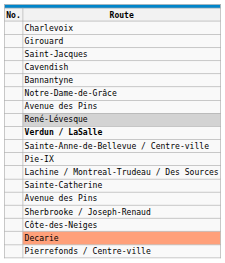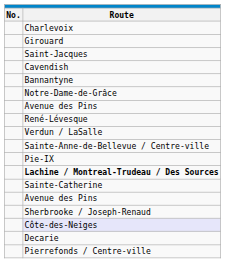(56, 120) lightgrey background -> (56, 120) no background
(63, 133) bold -> (63, 133) normal
(122, 172) normal -> (122, 172) bold
(61, 225) no background -> (61, 225) lavender background
(42, 238) lightsalmon background -> (42, 238) no background
